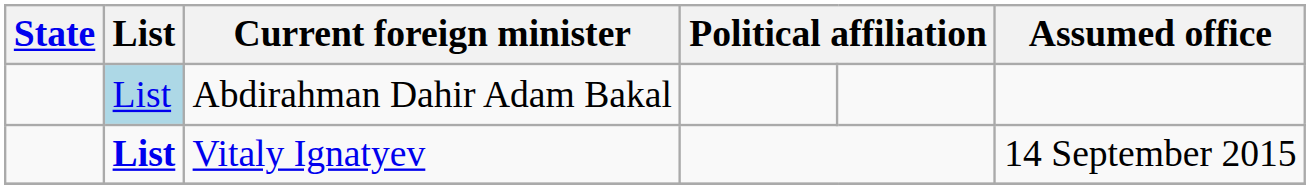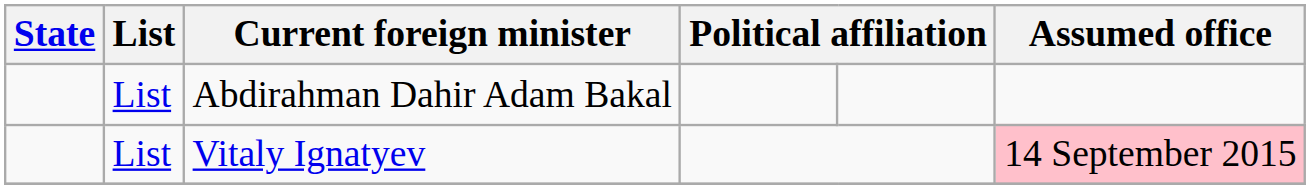(142, 93) lightblue background -> (142, 93) no background
(144, 153) bold -> (142, 153) normal
(1150, 153) no background -> (1150, 153) pink background
